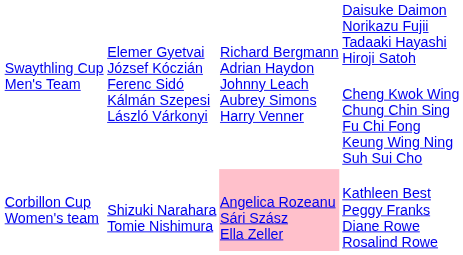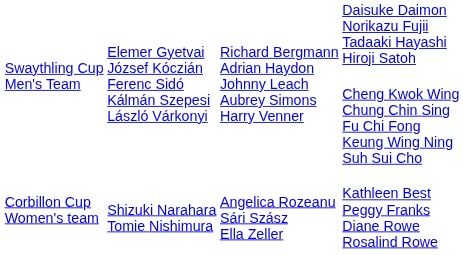(278, 218) pink background -> (278, 218) no background
